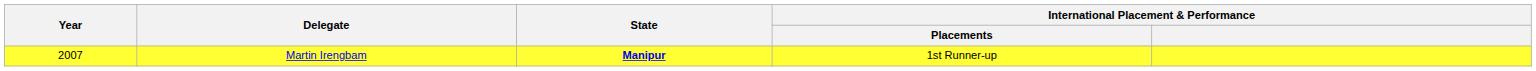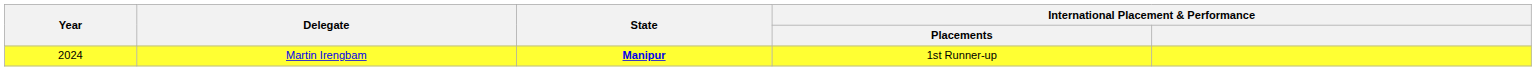(70, 56) 2007 -> (70, 56) 2024
